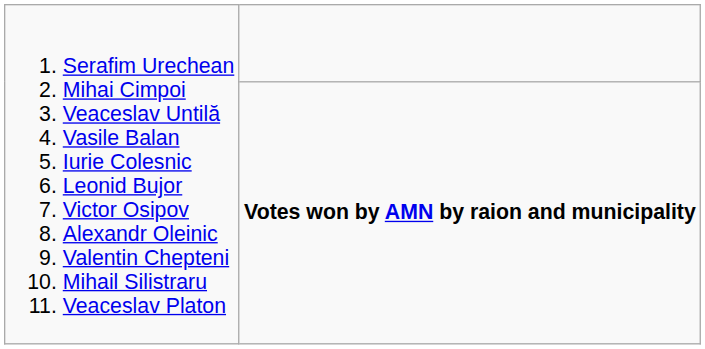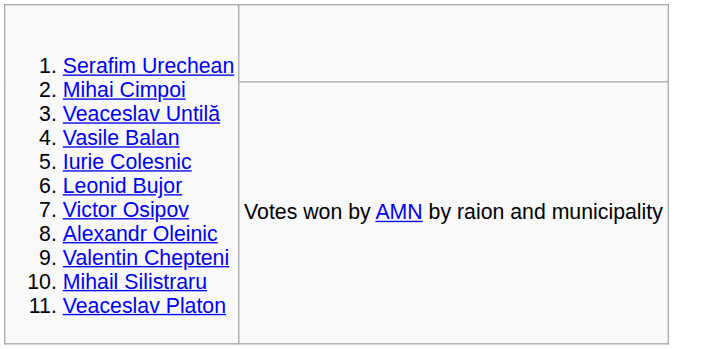(470, 212) bold -> (453, 212) normal
